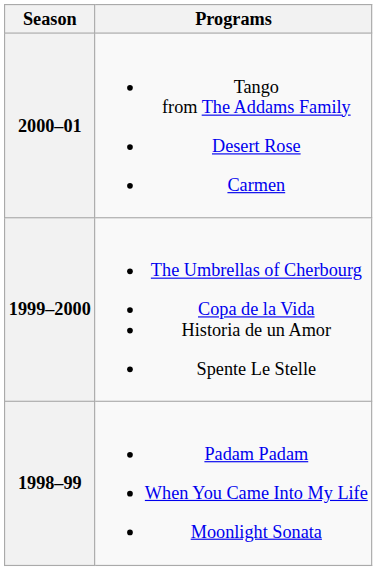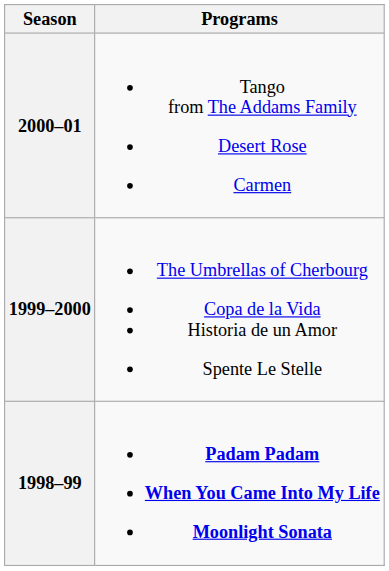(234, 493) normal -> (240, 493) bold
